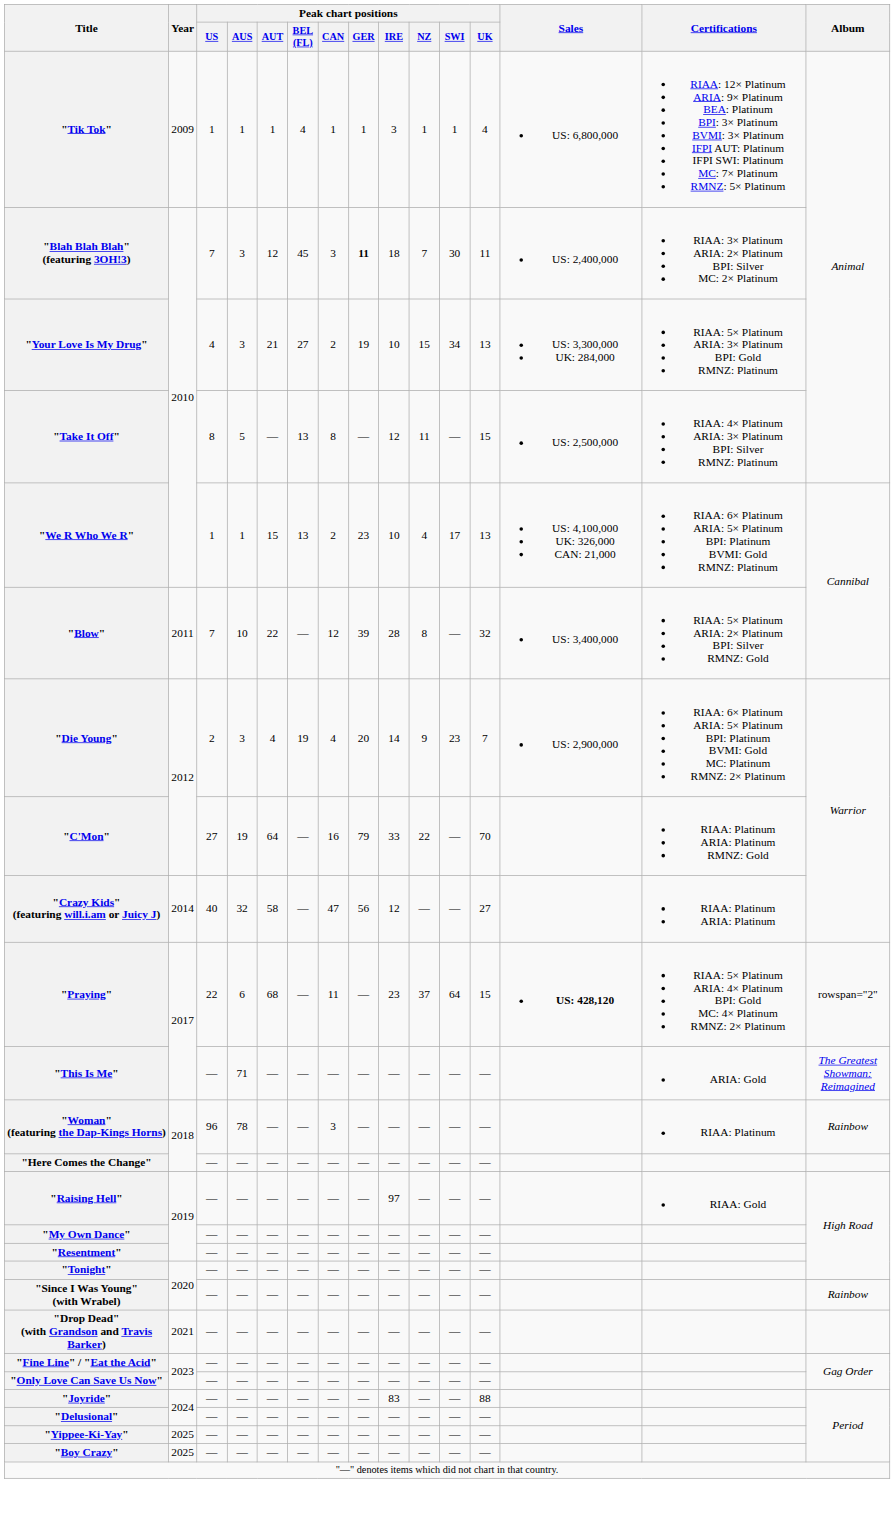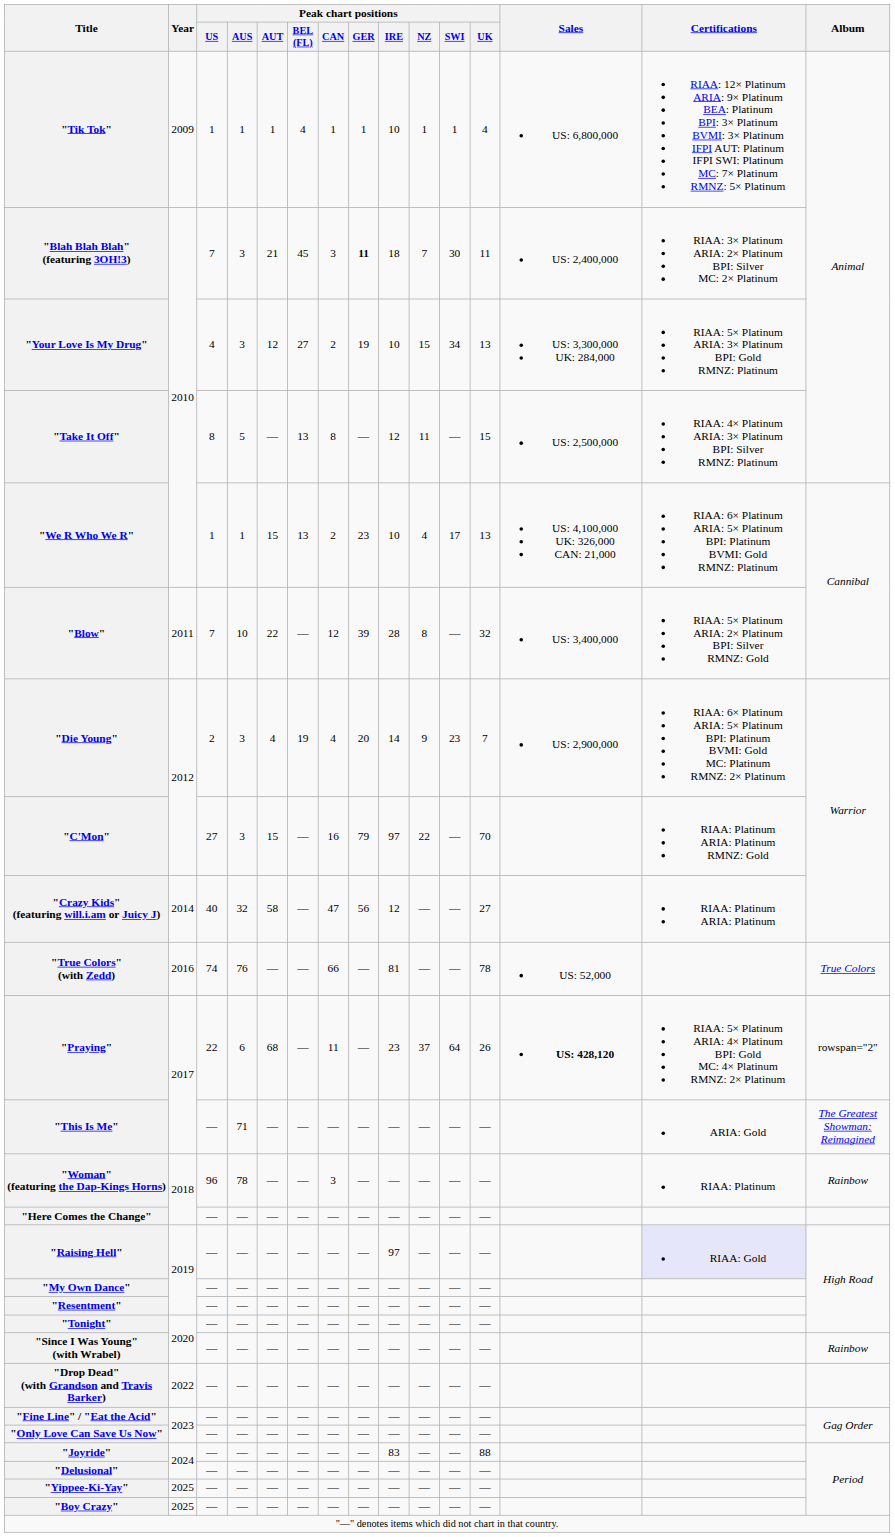(394, 129) 3 -> (394, 129) 10
(272, 253) 12 -> (272, 253) 21
(272, 344) 21 -> (272, 344) 12
(242, 836) 19 -> (242, 836) 3
(272, 836) 64 -> (272, 836) 15
(394, 836) 33 -> (394, 836) 97
+ row: (86, 968)
(485, 994) 15 -> (485, 1047) 26
(724, 1205) no background -> (724, 1258) lavender background
(183, 1331) 2021 -> (183, 1385) 2022
